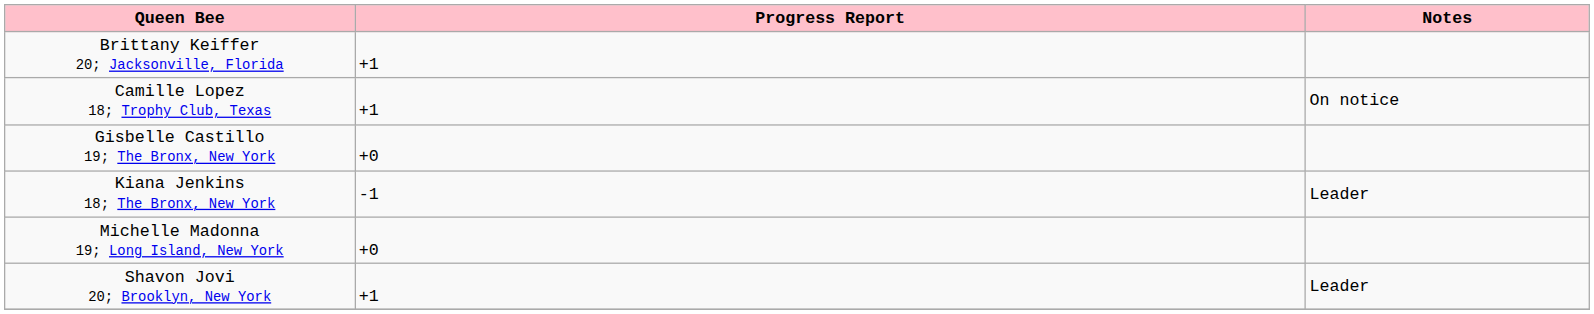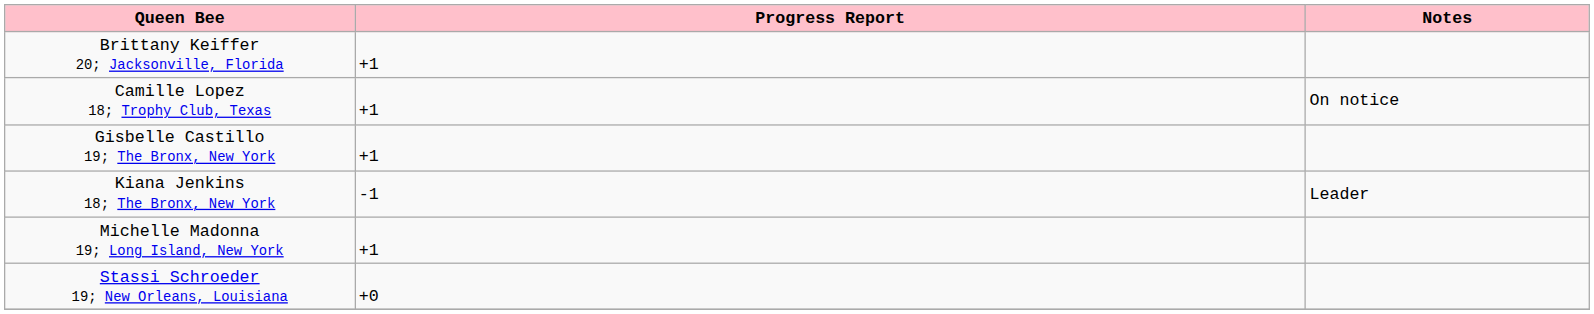(369, 157) +0 -> (369, 157) +1
(369, 250) +0 -> (369, 250) +1
- row: (180, 286)
+ row: (180, 286)
